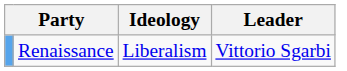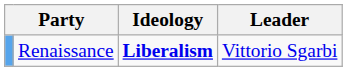(165, 50) normal -> (168, 50) bold
